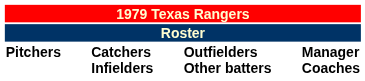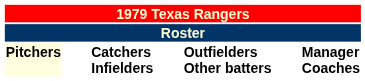(33, 52) no background -> (33, 52) lightyellow background
